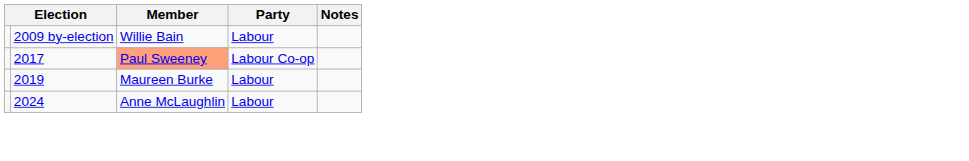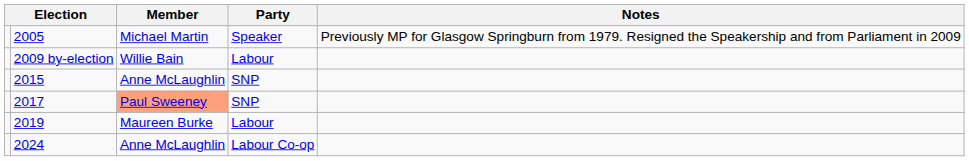+ row: (29, 36)
+ row: (29, 79)
(273, 58) Labour Co-op -> (245, 101) SNP
(252, 101) Labour -> (273, 144) Labour Co-op
